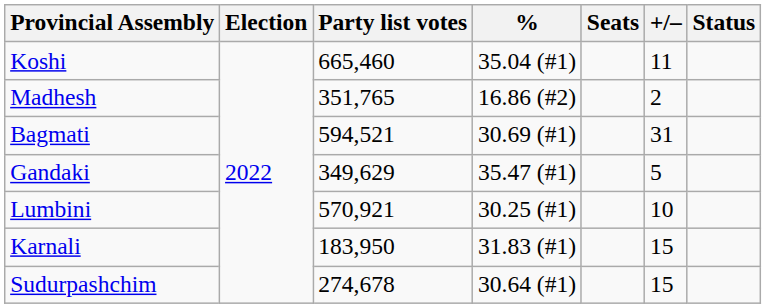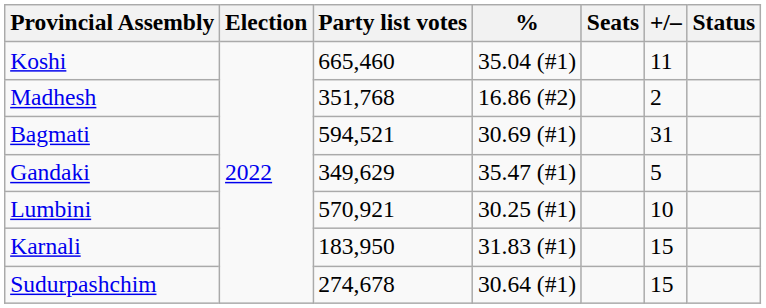(356, 97) 351,765 -> (356, 97) 351,768
